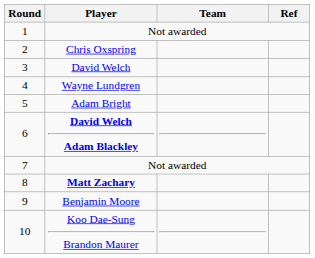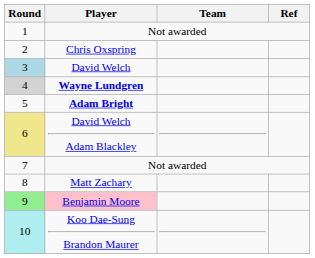(25, 67) no background -> (25, 67) lightblue background
(25, 85) no background -> (25, 85) lightgrey background
(101, 85) normal -> (101, 85) bold
(101, 103) normal -> (101, 103) bold
(25, 134) no background -> (25, 134) khaki background
(101, 134) bold -> (101, 134) normal
(101, 183) bold -> (101, 183) normal
(25, 201) no background -> (25, 201) lightgreen background
(101, 201) no background -> (101, 201) pink background
(25, 232) no background -> (25, 232) paleturquoise background
